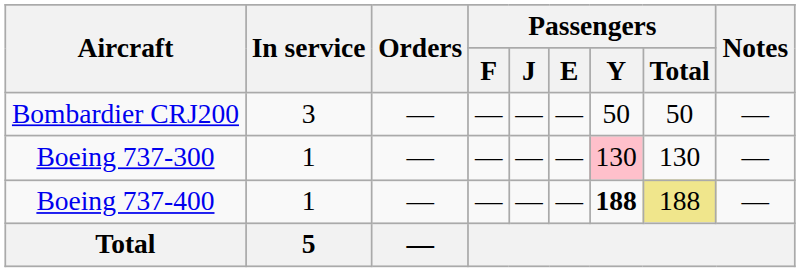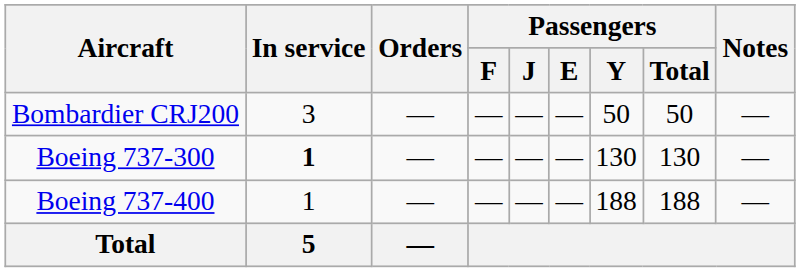(309, 157) normal -> (309, 157) bold
(616, 157) pink background -> (616, 157) no background
(616, 200) bold -> (616, 200) normal
(680, 200) khaki background -> (680, 200) no background
